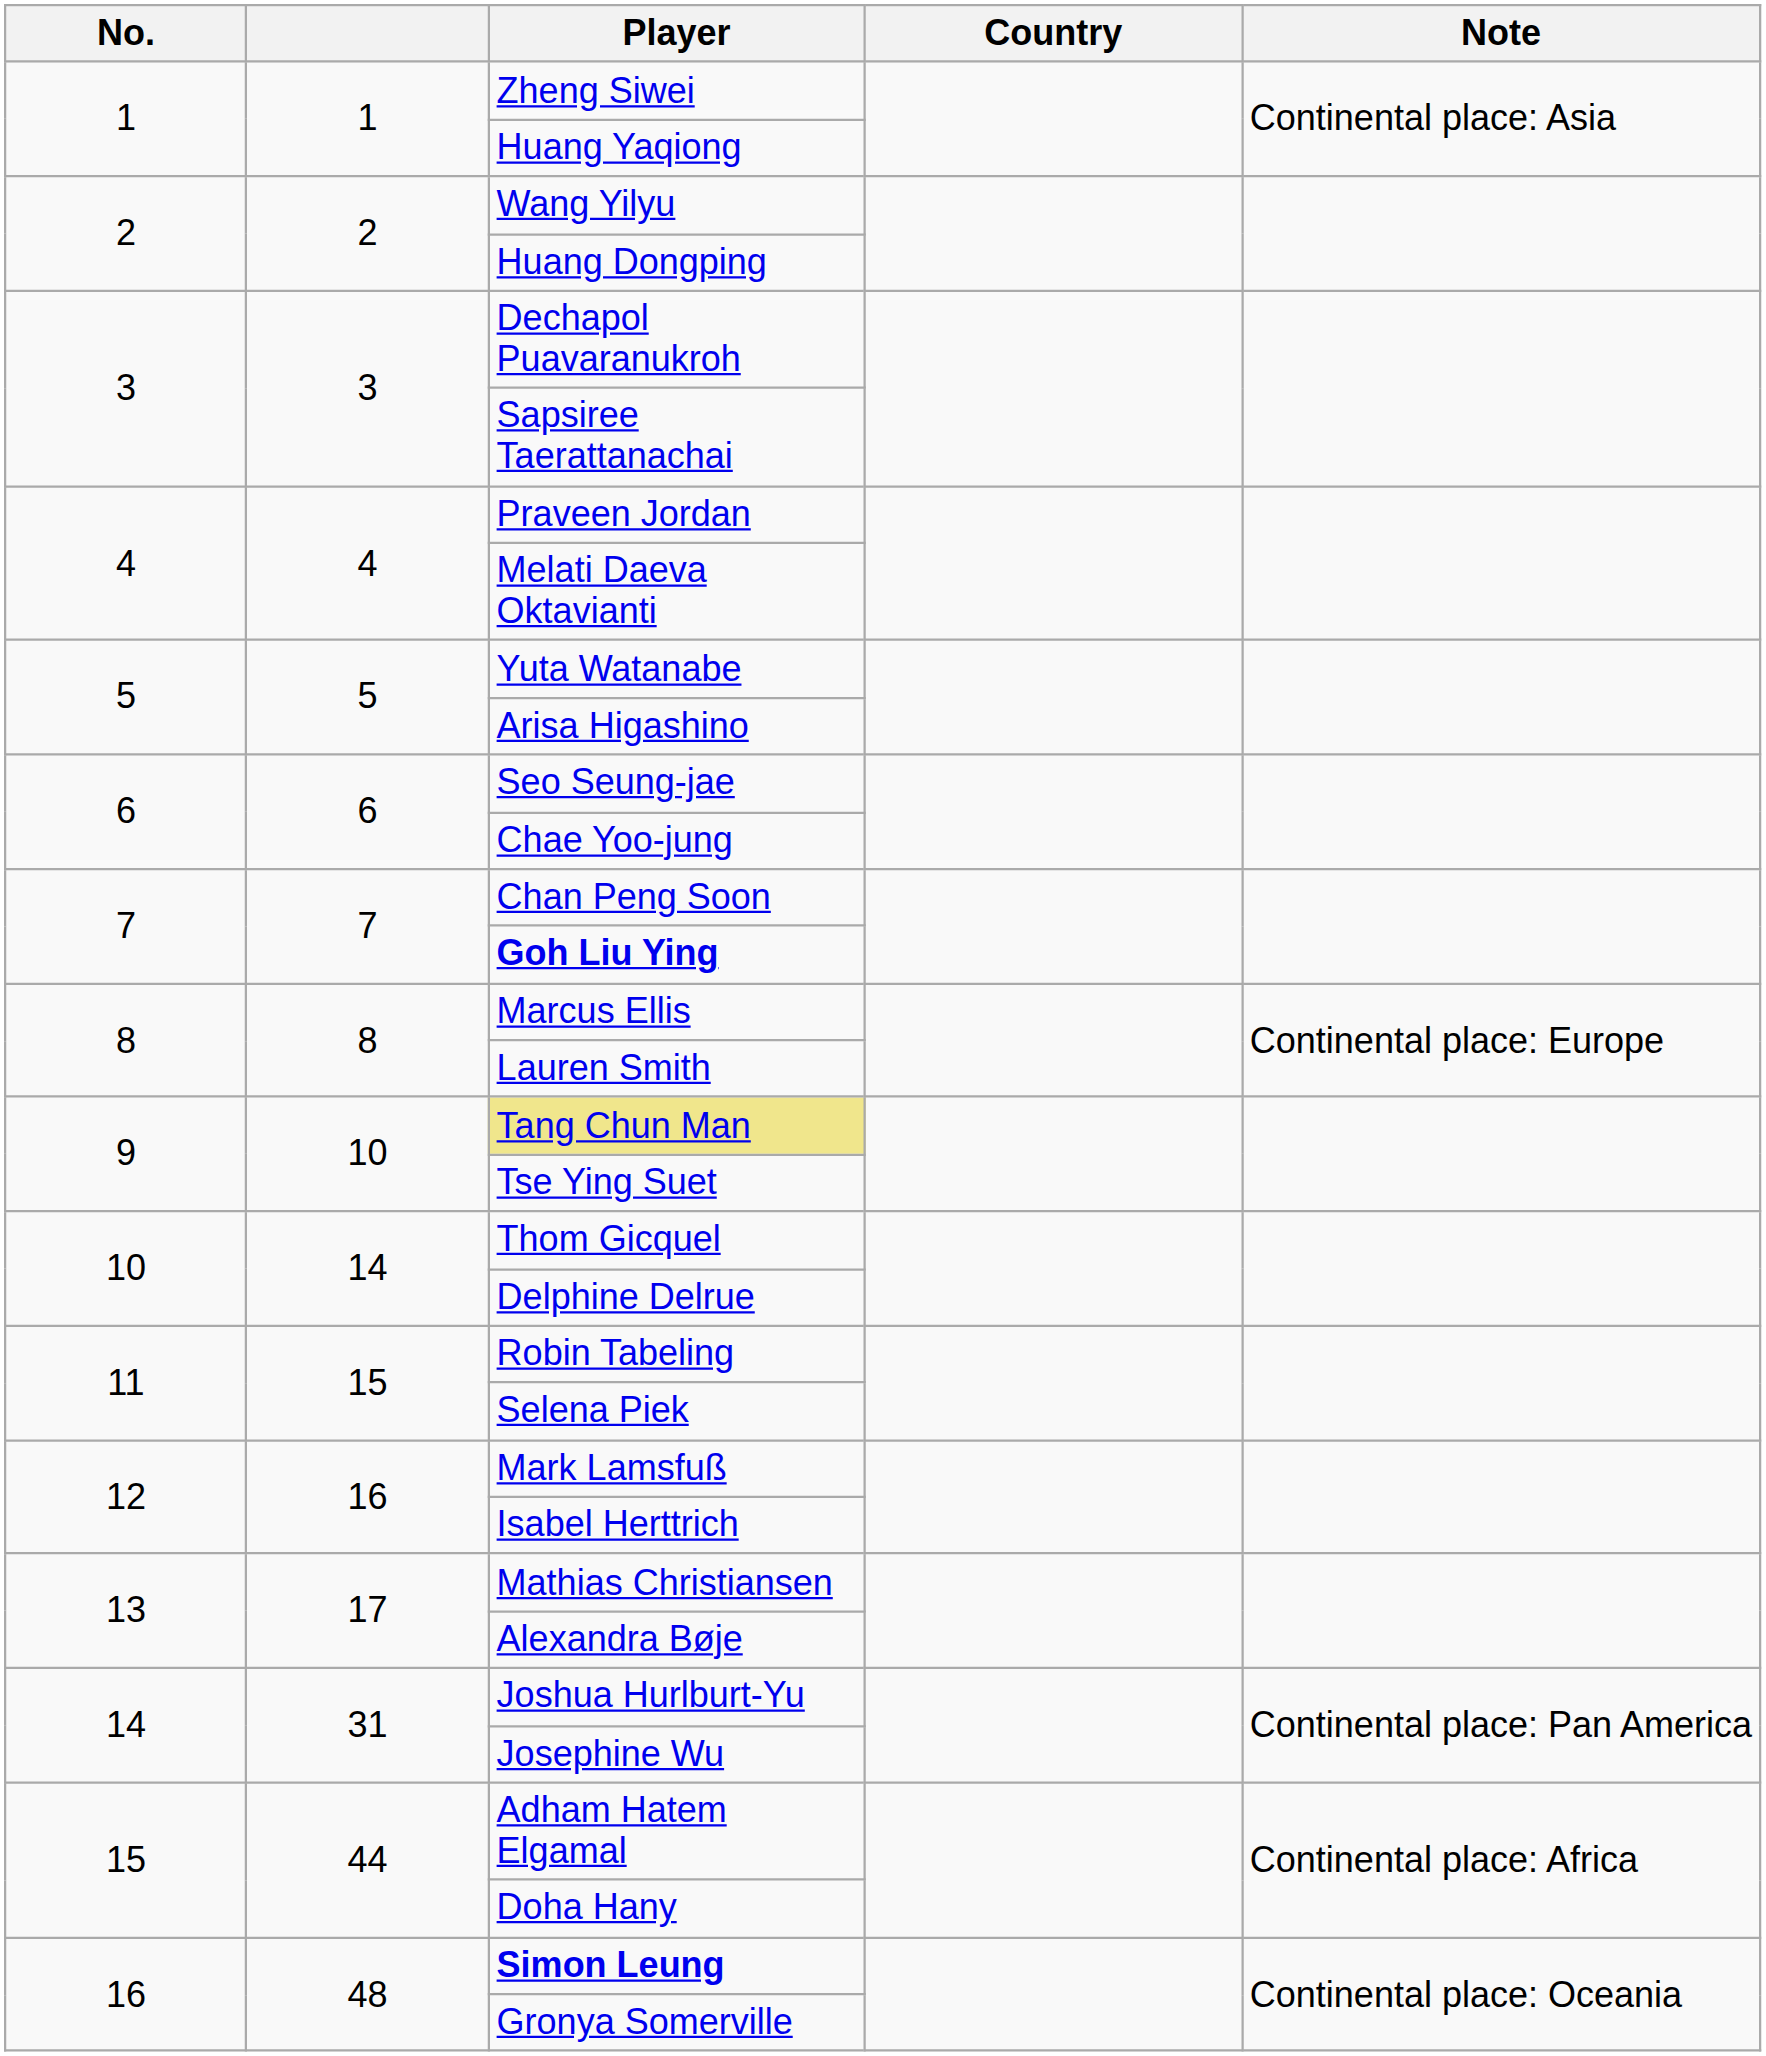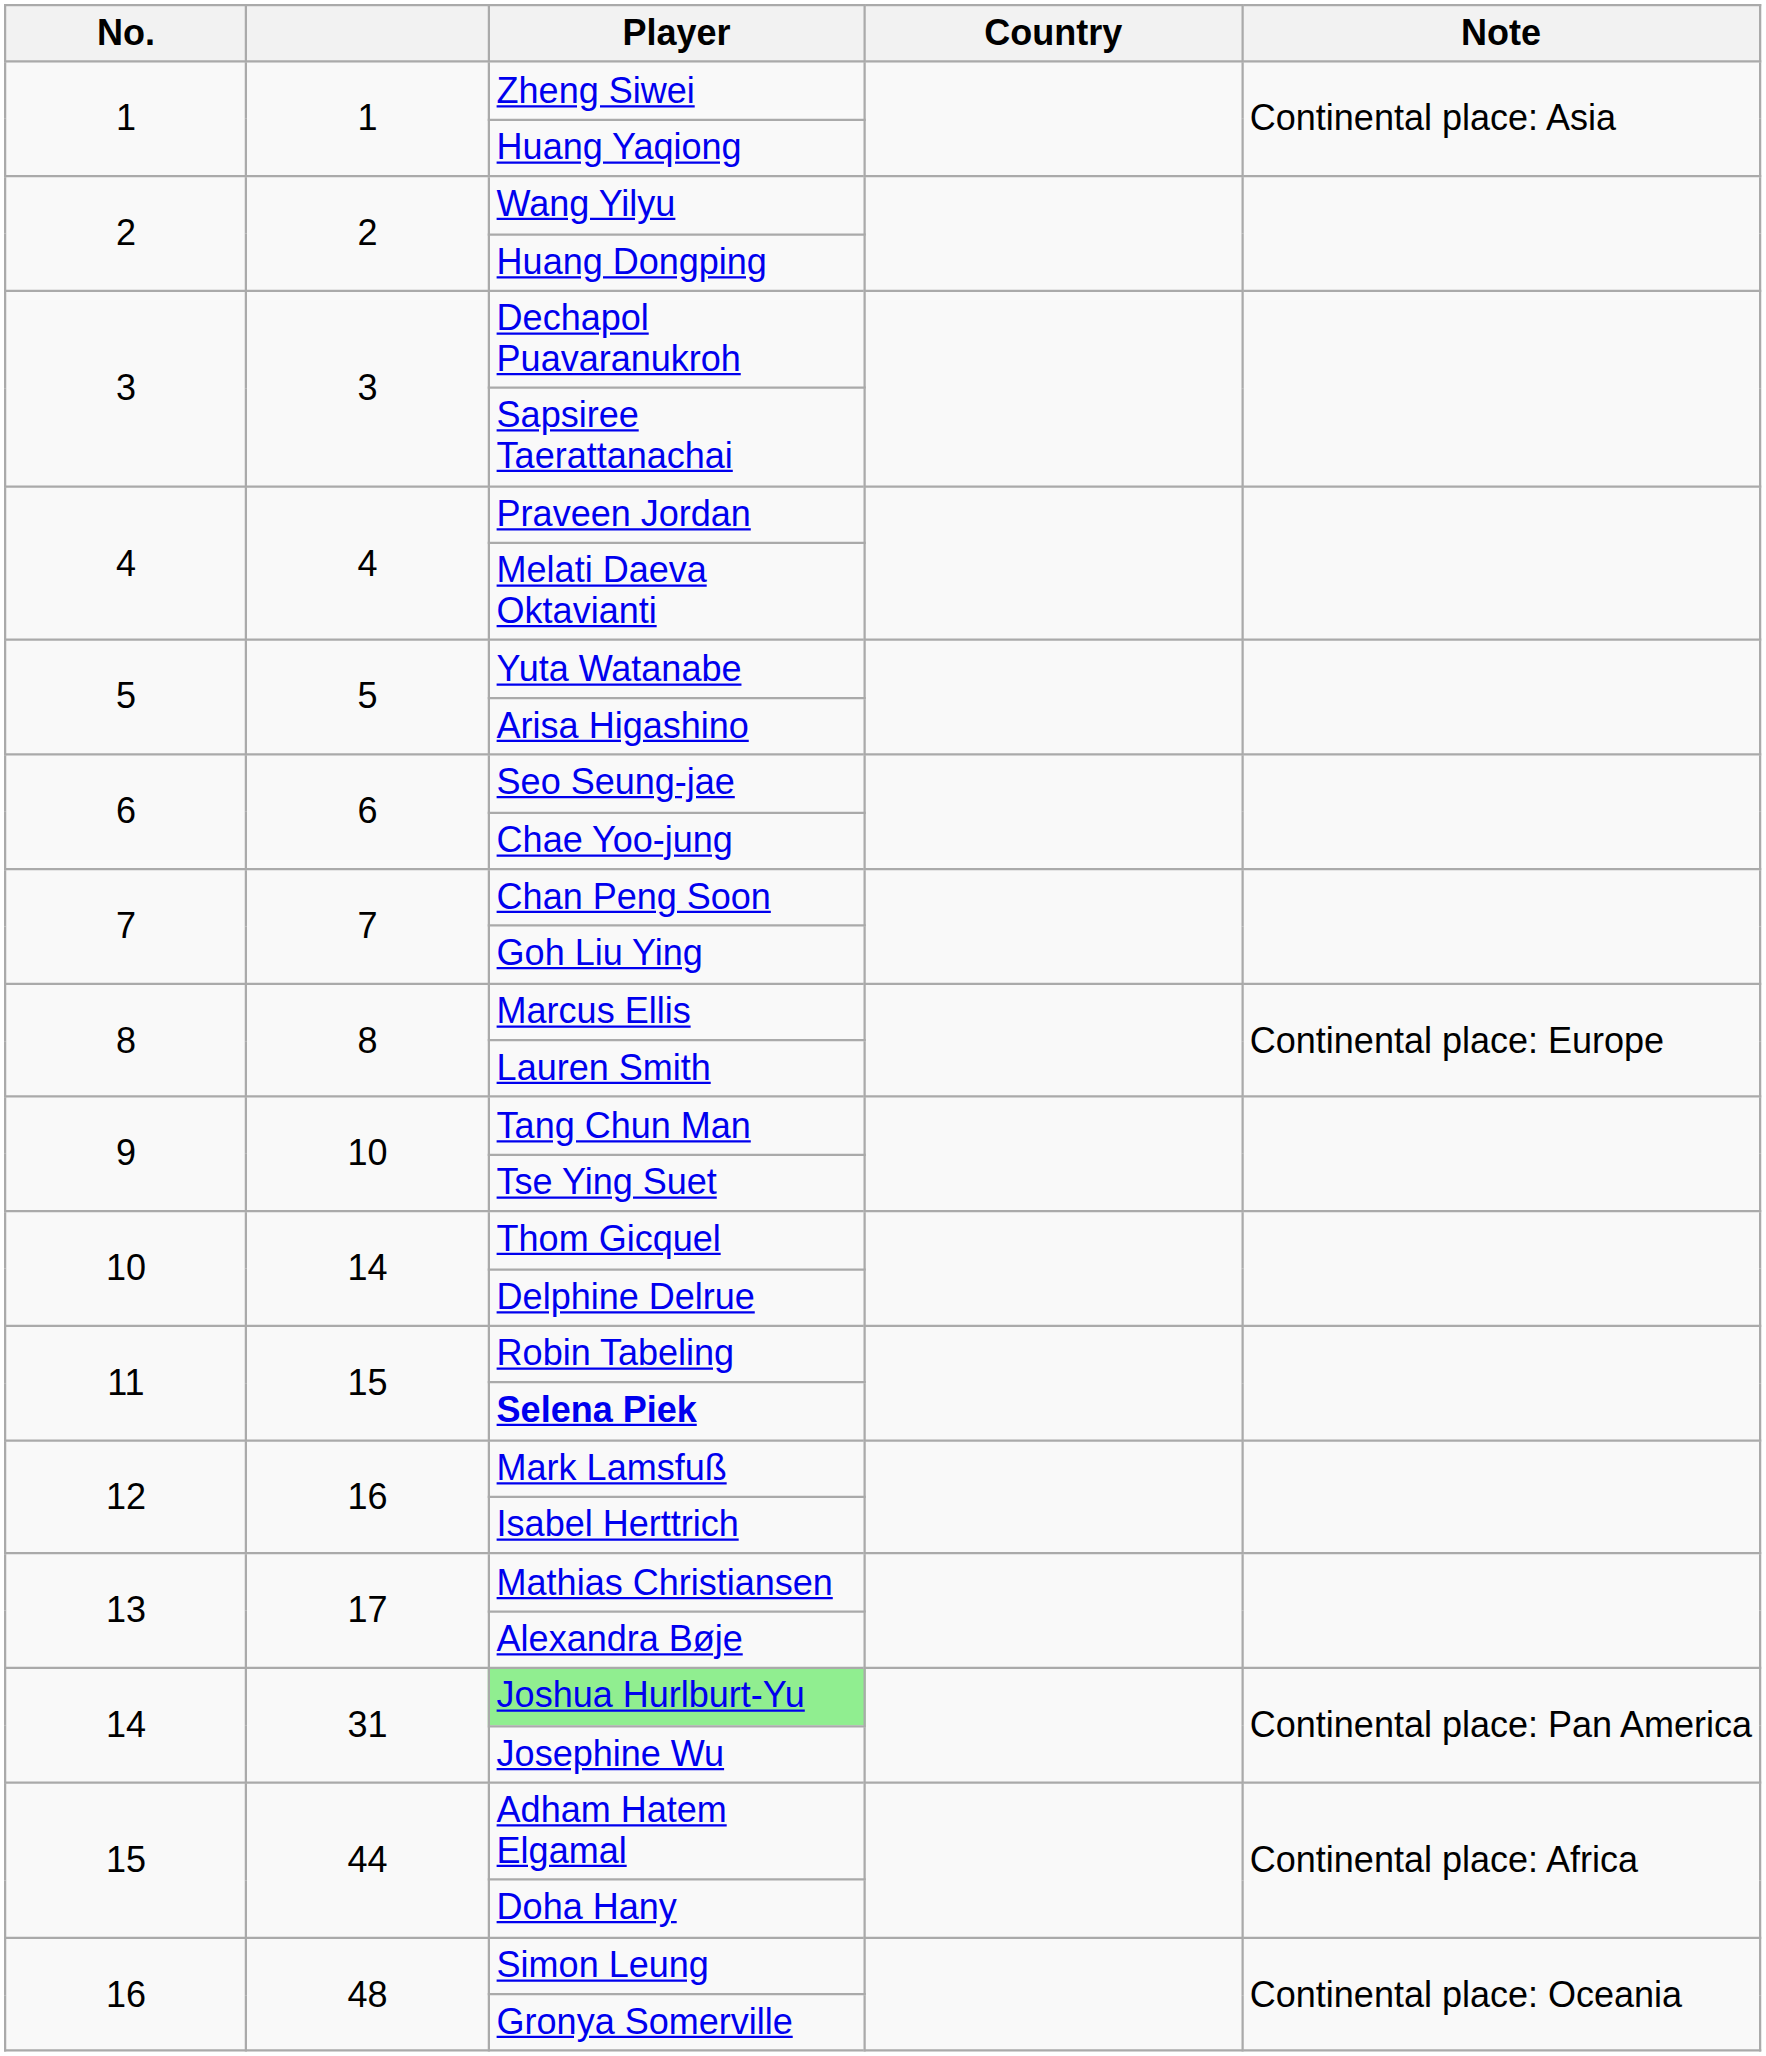(608, 953) bold -> (600, 953) normal
(624, 1125) khaki background -> (624, 1125) no background
(593, 1410) normal -> (597, 1410) bold
(651, 1696) no background -> (651, 1696) lightgreen background
(611, 1964) bold -> (603, 1964) normal
